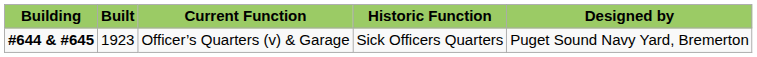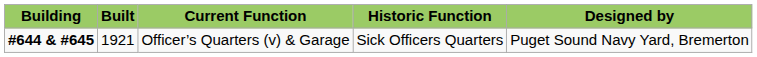(118, 40) 1923 -> (118, 40) 1921
